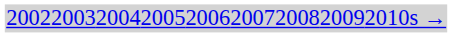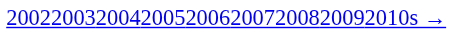(226, 18) lightgrey background -> (226, 18) no background
